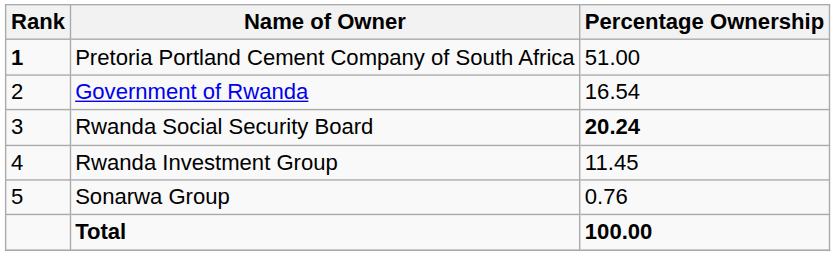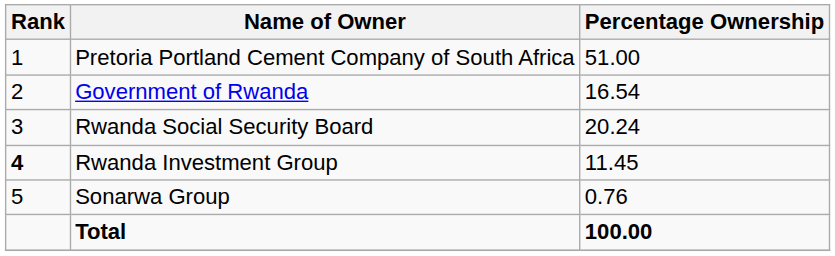(17, 57) bold -> (17, 57) normal
(612, 127) bold -> (612, 127) normal
(17, 162) normal -> (17, 162) bold
